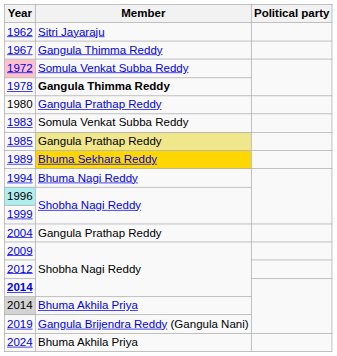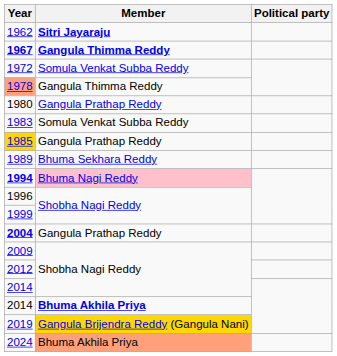(71, 31) normal -> (74, 31) bold
(20, 50) normal -> (20, 50) bold
(100, 50) normal -> (104, 50) bold
(20, 68) pink background -> (20, 68) no background
(20, 86) no background -> (20, 86) lightsalmon background
(104, 86) bold -> (100, 86) normal
(20, 141) no background -> (20, 141) gold background
(100, 141) khaki background -> (100, 141) no background
(98, 159) gold background -> (98, 159) no background
(20, 178) normal -> (20, 178) bold
(88, 178) no background -> (88, 178) pink background
(20, 196) paleturquoise background -> (20, 196) no background
(20, 232) normal -> (20, 232) bold
(20, 287) bold -> (20, 287) normal
(20, 305) lightgrey background -> (20, 305) no background
(88, 305) normal -> (92, 305) bold
(143, 324) no background -> (143, 324) gold background
(88, 342) no background -> (88, 342) lightsalmon background
